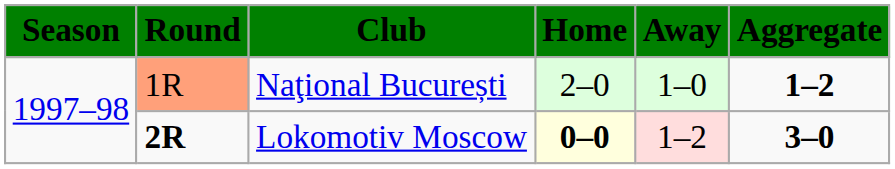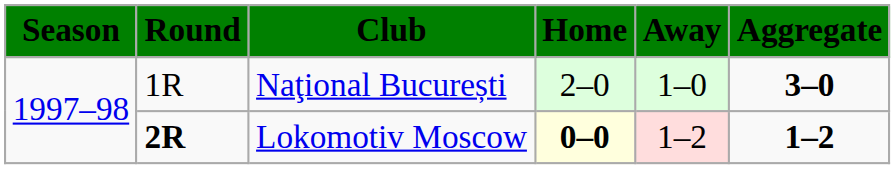(164, 83) lightsalmon background -> (164, 83) no background
(810, 83) 1–2 -> (810, 83) 3–0
(810, 136) 3–0 -> (810, 136) 1–2
